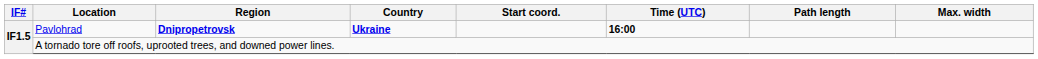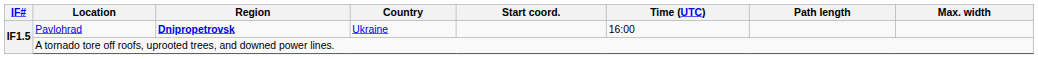(371, 29) bold -> (370, 29) normal
(622, 29) bold -> (622, 29) normal
